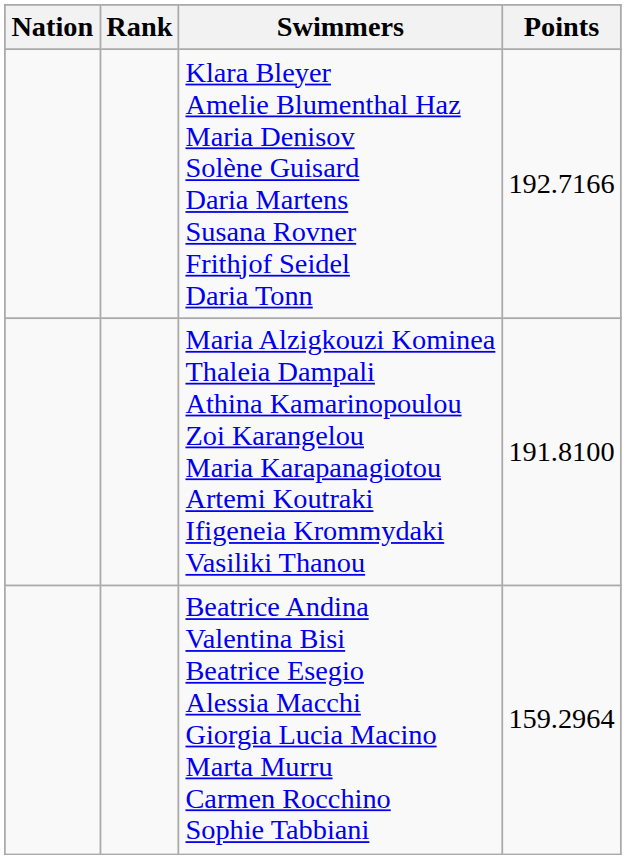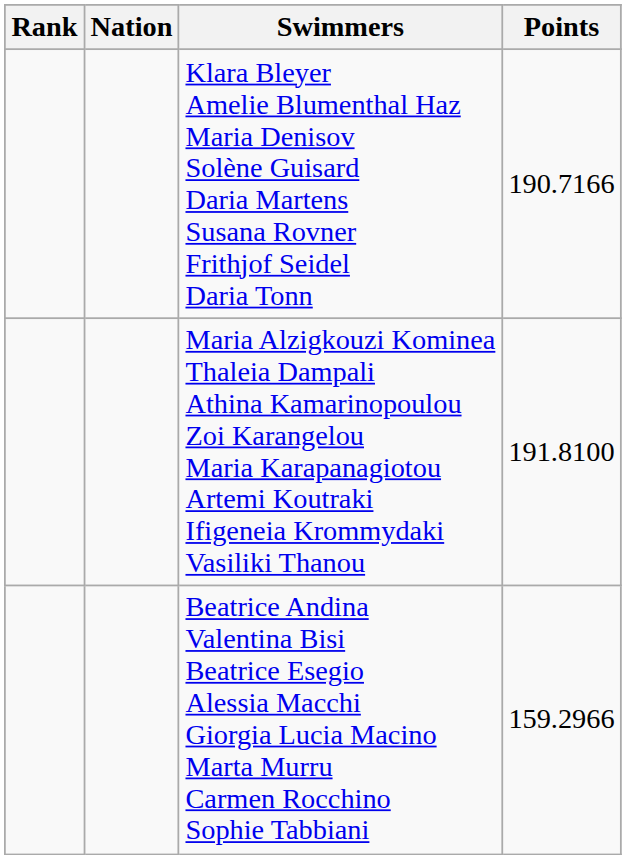columns swapped: (139, 26) <-> (52, 26)
(561, 183) 192.7166 -> (561, 183) 190.7166
(561, 719) 159.2964 -> (561, 719) 159.2966
